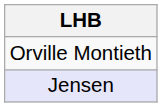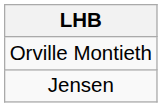(81, 85) lavender background -> (81, 85) no background
